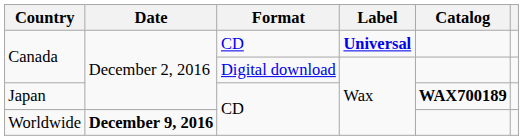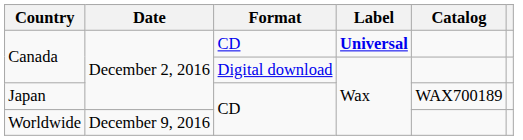(463, 95) bold -> (459, 95) normal
(151, 122) bold -> (149, 122) normal
